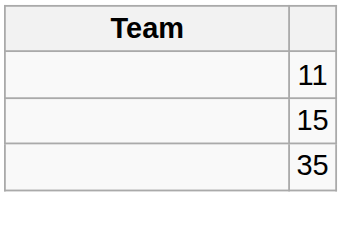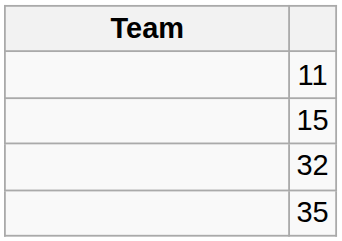+ row: (313, 166)
